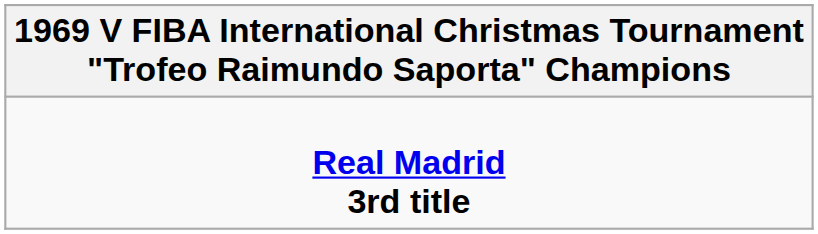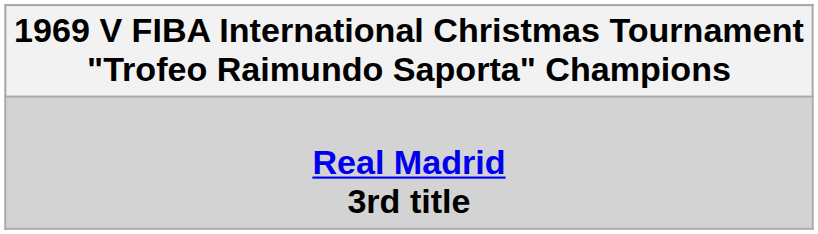(409, 181) no background -> (409, 181) lightgrey background
